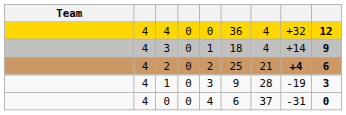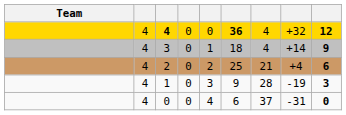(167, 31) normal -> (167, 31) bold
(236, 31) normal -> (236, 31) bold
(296, 66) bold -> (296, 66) normal
